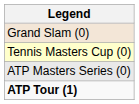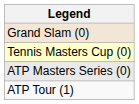(42, 90) bold -> (40, 90) normal
